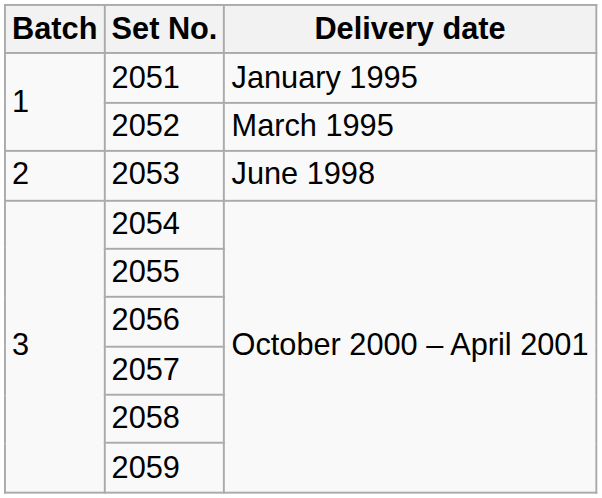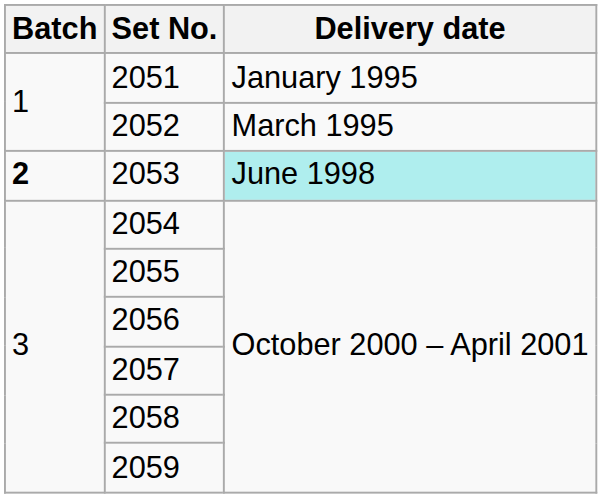(21, 175) normal -> (21, 175) bold
(303, 175) no background -> (303, 175) paleturquoise background
